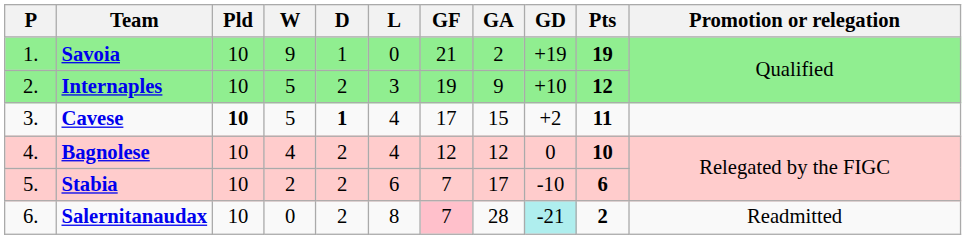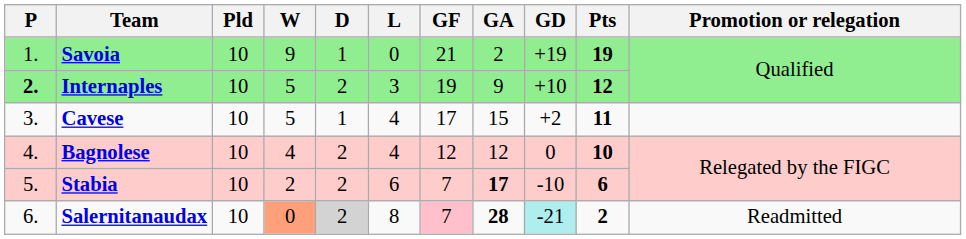(31, 86) normal -> (31, 86) bold
(238, 119) bold -> (238, 119) normal
(342, 119) bold -> (342, 119) normal
(498, 184) normal -> (498, 184) bold
(290, 217) no background -> (290, 217) lightsalmon background
(342, 217) no background -> (342, 217) lightgrey background
(498, 217) normal -> (498, 217) bold
